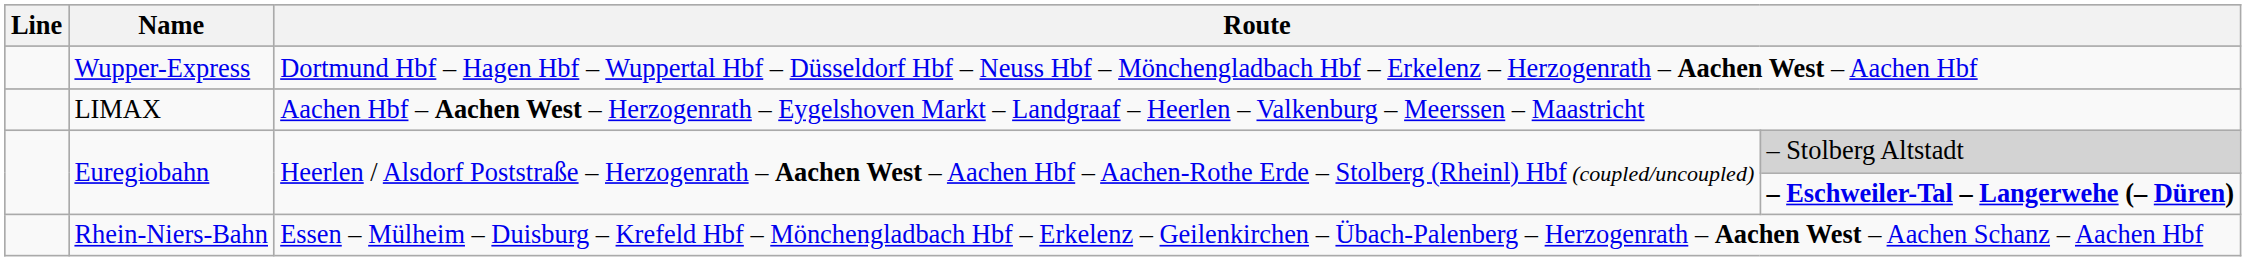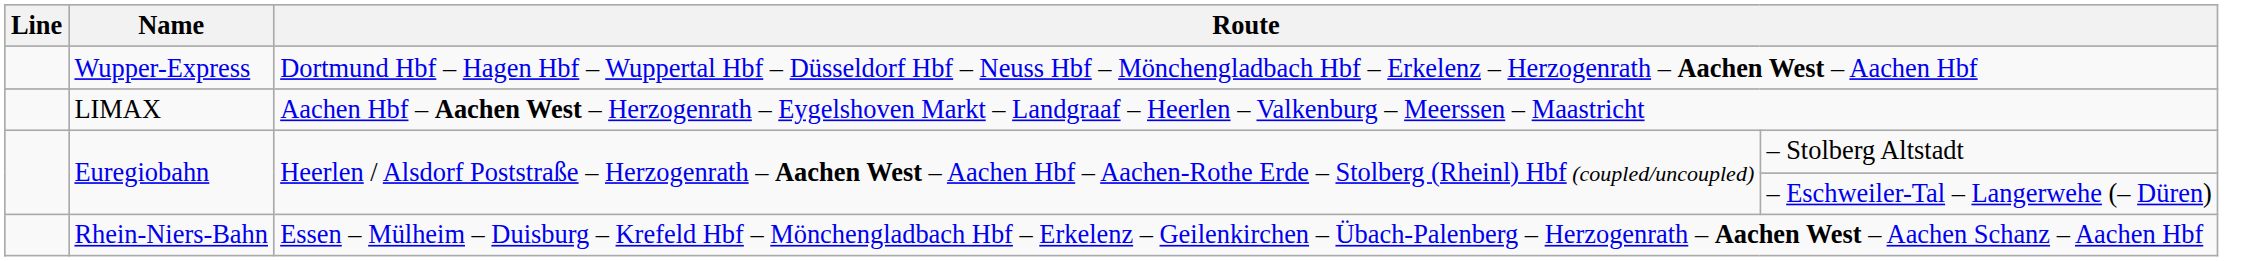(1865, 151) lightgrey background -> (1865, 151) no background
(2000, 192) bold -> (1989, 192) normal
